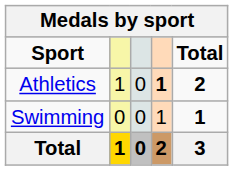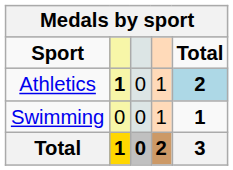(120, 85) normal -> (120, 85) bold
(161, 85) bold -> (161, 85) normal
(200, 85) no background -> (200, 85) lightblue background
